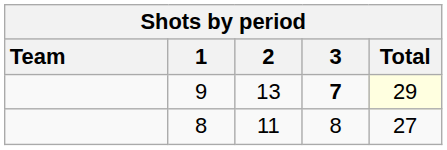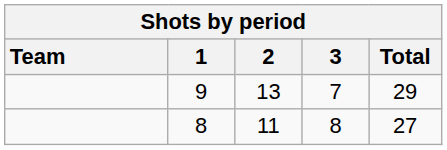(336, 91) bold -> (336, 91) normal
(405, 91) lightyellow background -> (405, 91) no background
